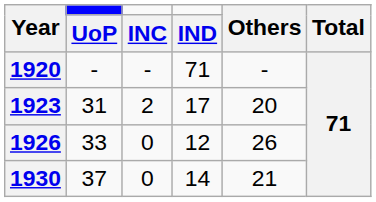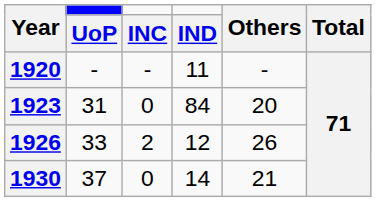(197, 69) 71 -> (197, 69) 11
(147, 105) 2 -> (147, 105) 0
(197, 105) 17 -> (197, 105) 84
(147, 142) 0 -> (147, 142) 2
